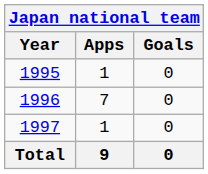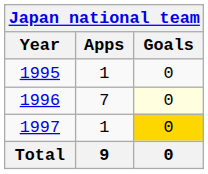(169, 100) no background -> (169, 100) lightyellow background
(169, 128) no background -> (169, 128) gold background
